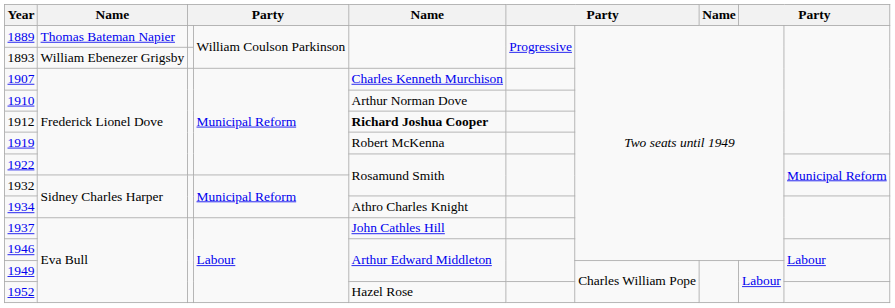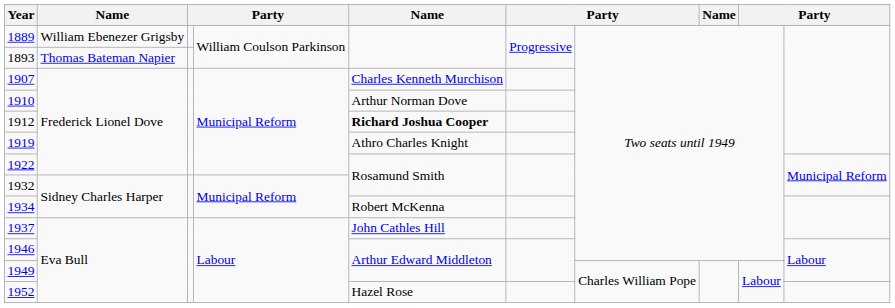(108, 36) Thomas Bateman Napier -> (112, 36) William Ebenezer Grigsby
(112, 57) William Ebenezer Grigsby -> (108, 57) Thomas Bateman Napier
(398, 143) Robert McKenna -> (410, 143) Athro Charles Knight
(410, 206) Athro Charles Knight -> (398, 206) Robert McKenna
